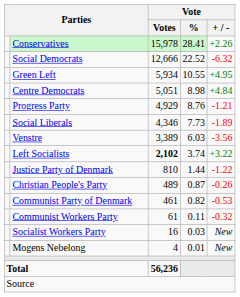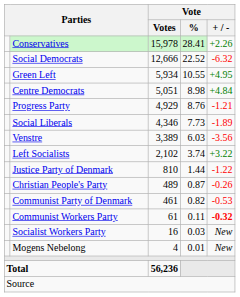(167, 153) bold -> (167, 153) normal
(222, 216) normal -> (222, 216) bold
